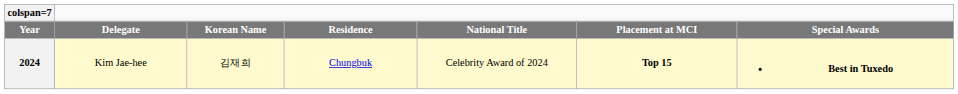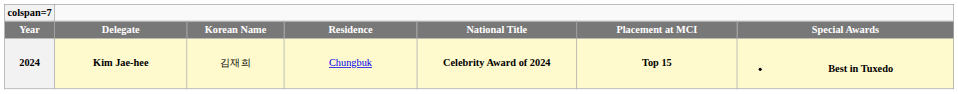(121, 63) normal -> (121, 63) bold
(497, 63) normal -> (497, 63) bold
